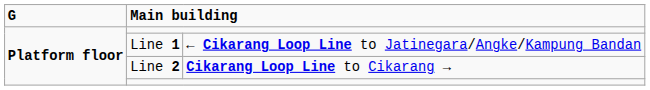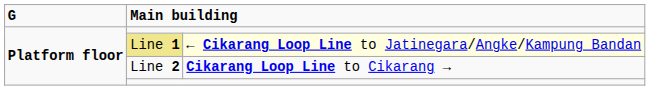(155, 45) no background -> (155, 45) khaki background
(414, 45) no background -> (414, 45) lightyellow background
